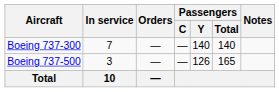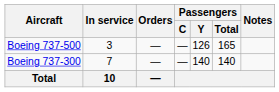rows swapped: (44, 45) <-> (44, 62)
